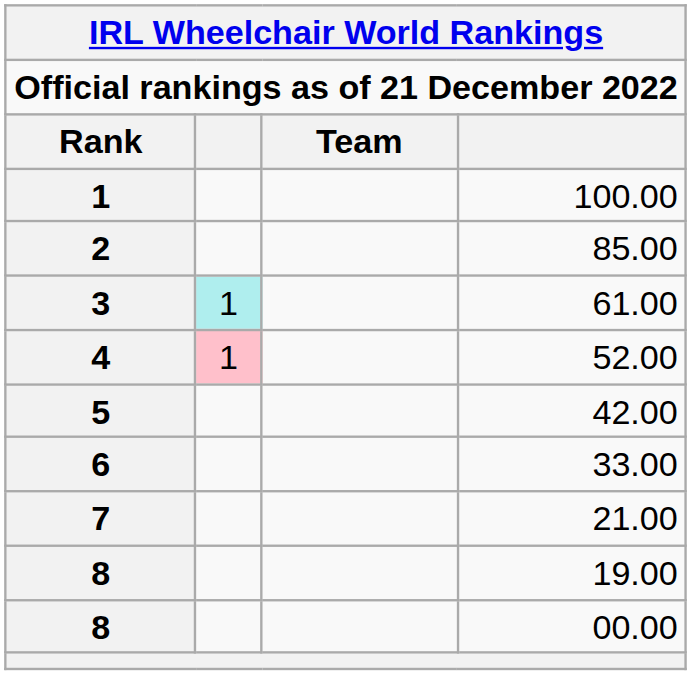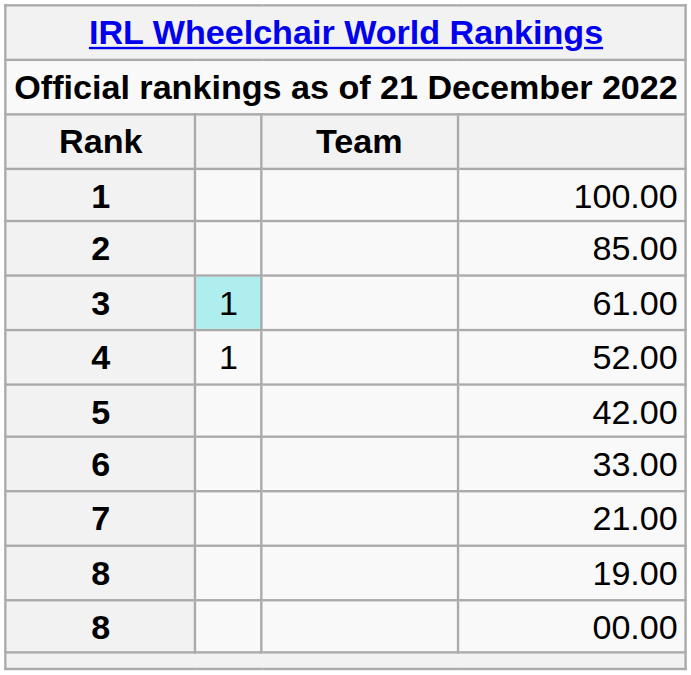(229, 357) pink background -> (229, 357) no background
